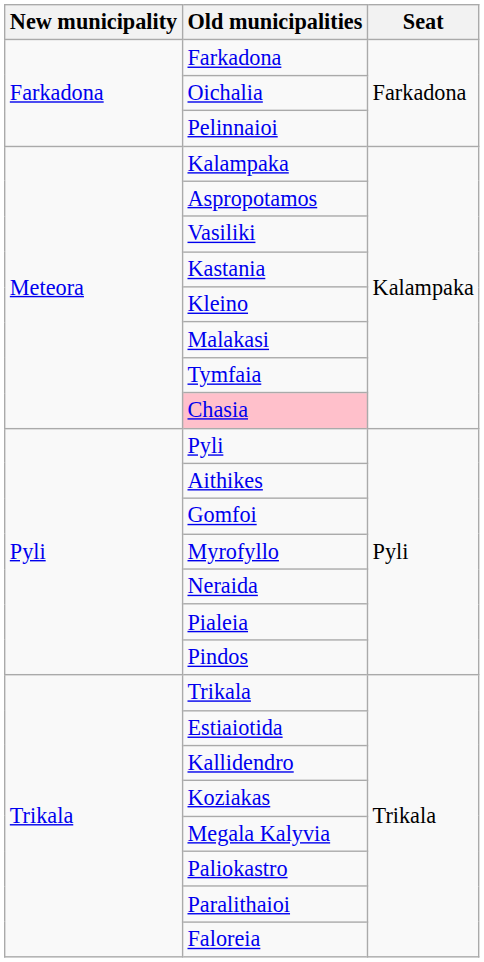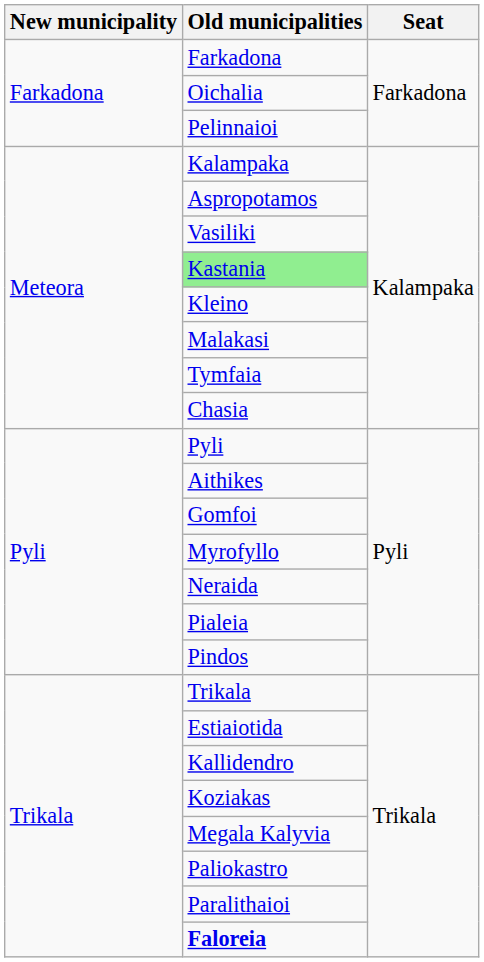(226, 269) no background -> (226, 269) lightgreen background
(218, 410) pink background -> (218, 410) no background
(224, 939) normal -> (227, 939) bold
